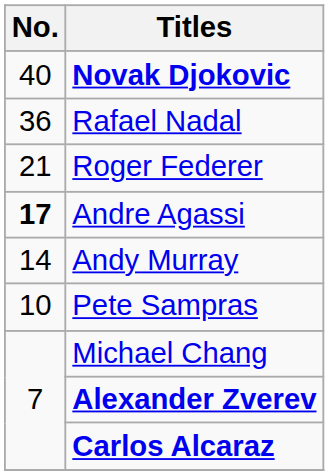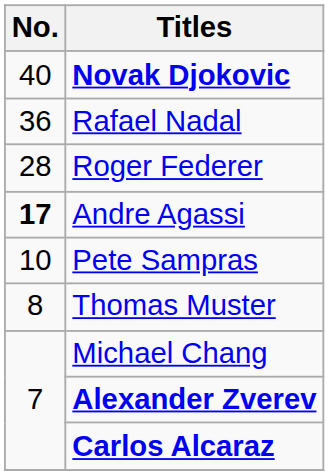(35, 167) 21 -> (35, 167) 28
- row: (155, 260)
+ row: (174, 306)
